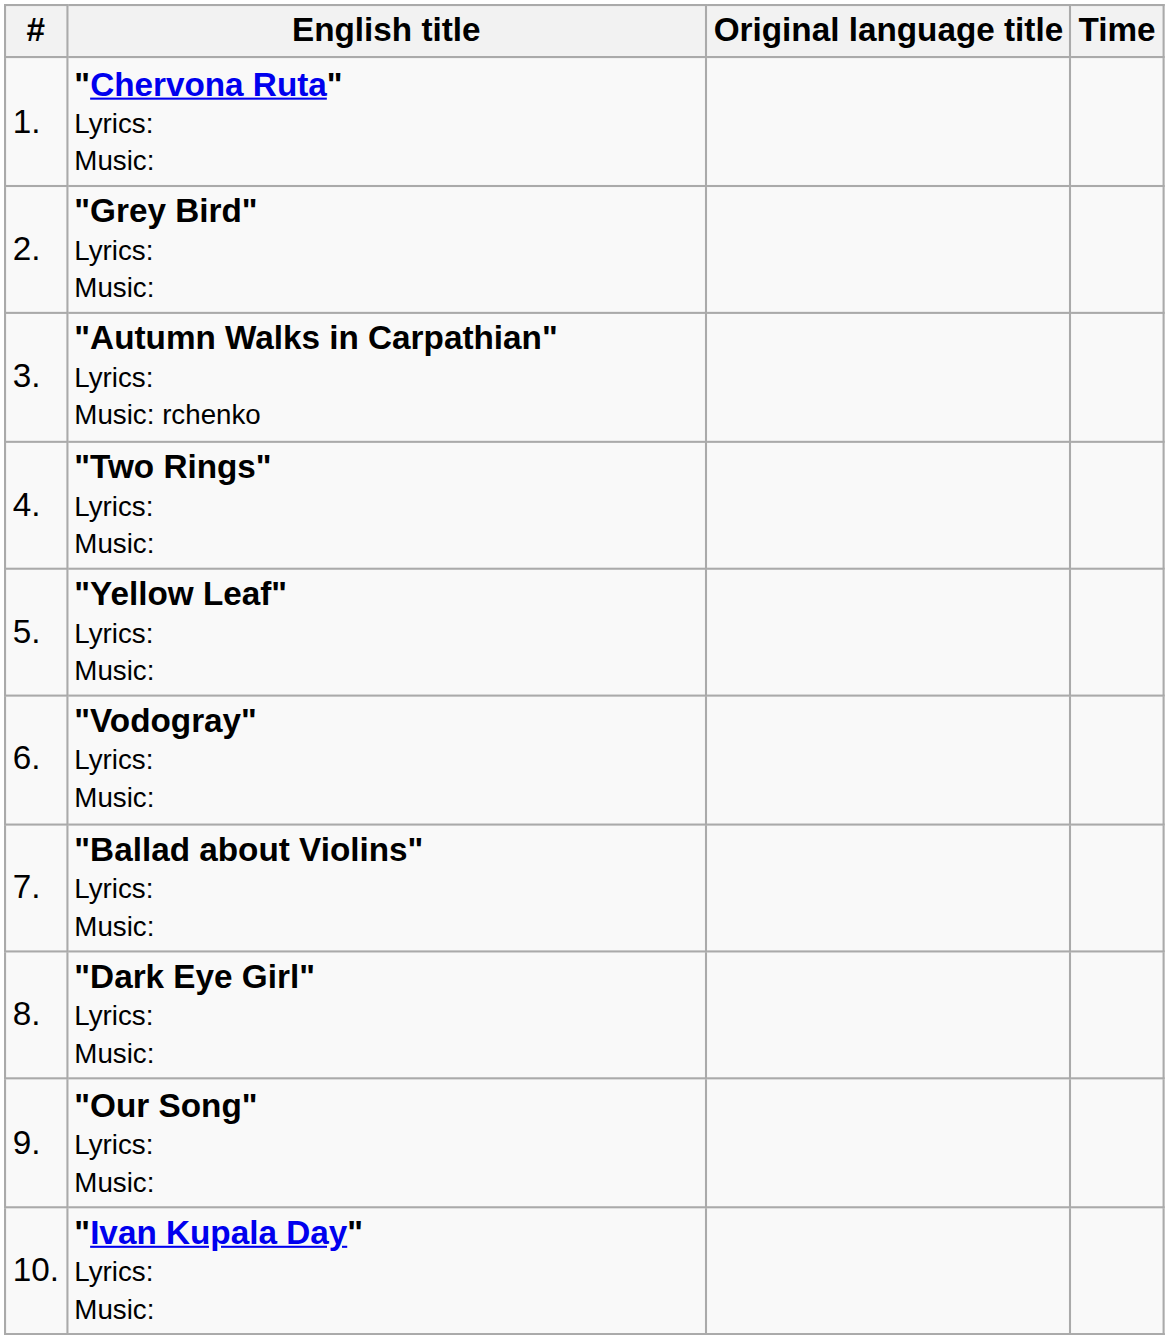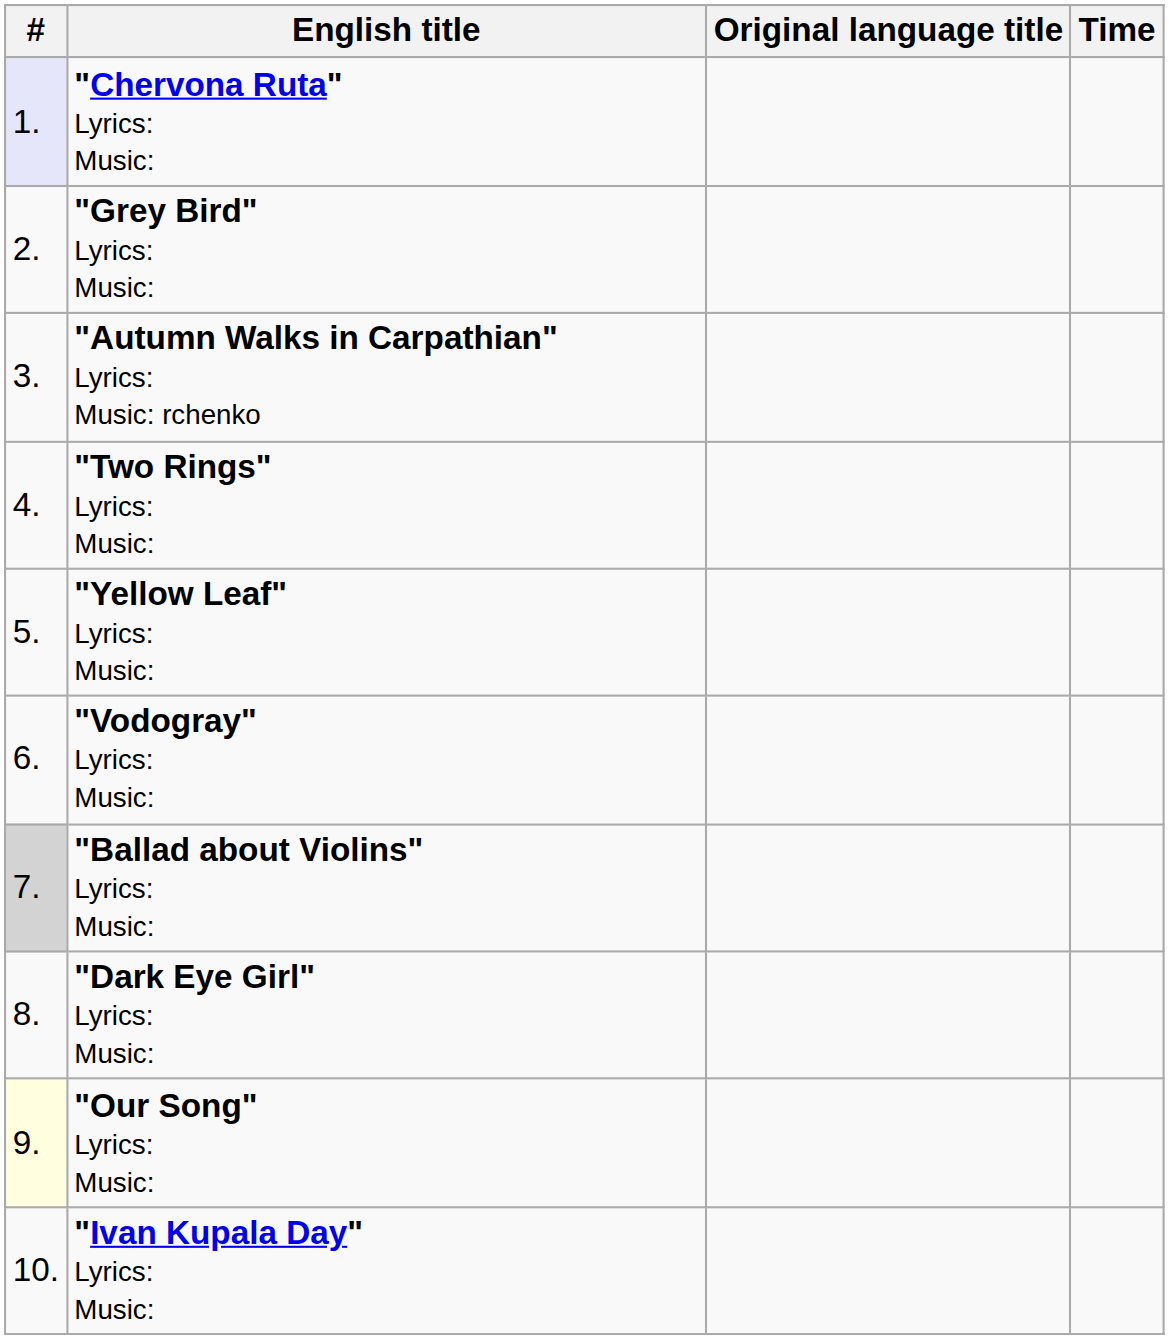(27, 121) no background -> (27, 121) lavender background
(27, 887) no background -> (27, 887) lightgrey background
(27, 1142) no background -> (27, 1142) lightyellow background
